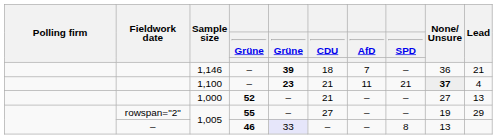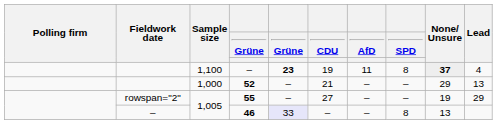- row: (210, 70)
(327, 84) 21 -> (327, 70) 19
(406, 84) 21 -> (406, 70) 8
(445, 98) 27 -> (445, 84) 29
